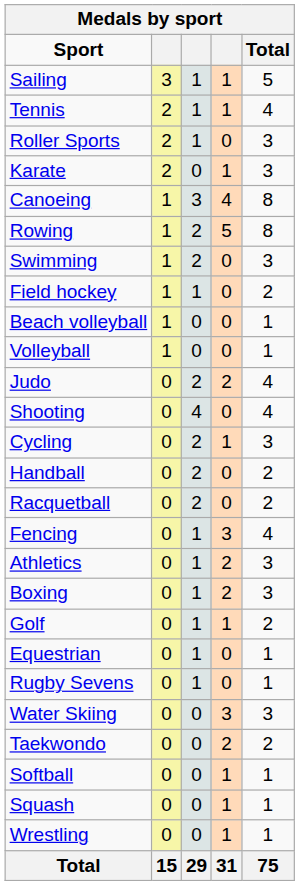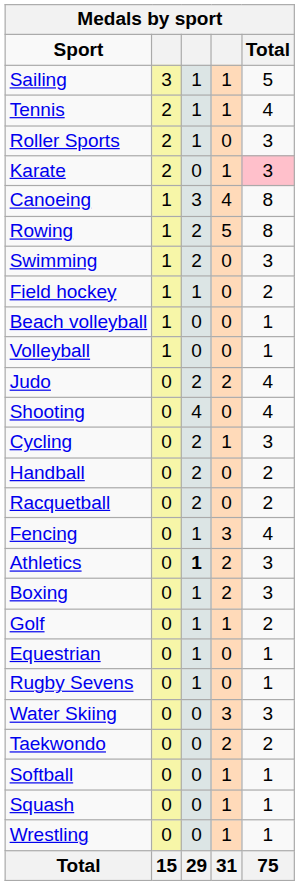(268, 170) no background -> (268, 170) pink background
(197, 563) normal -> (197, 563) bold
